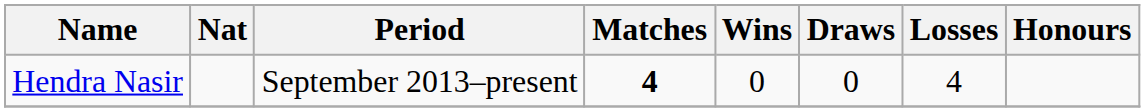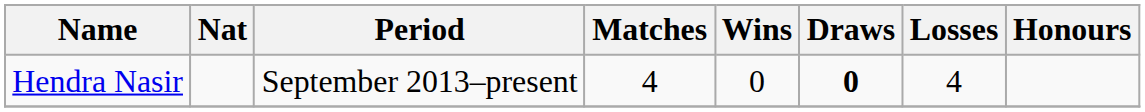(650, 80) bold -> (650, 80) normal
(851, 80) normal -> (851, 80) bold
